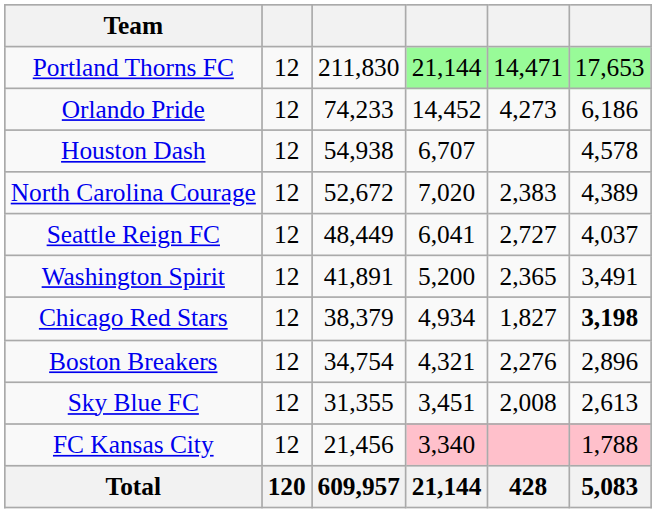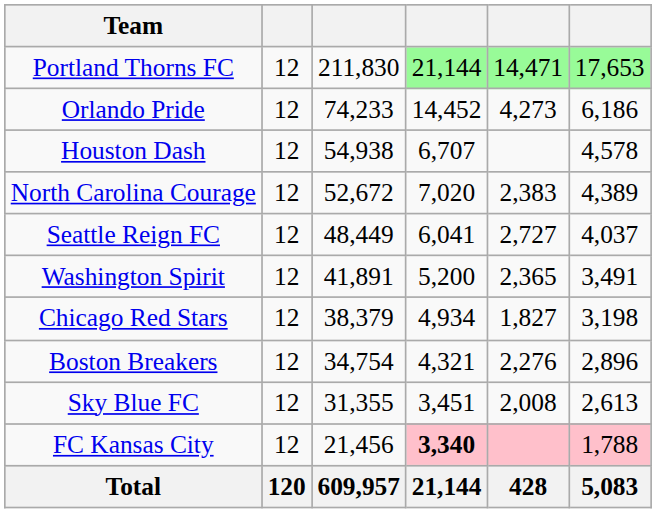(610, 318) bold -> (610, 318) normal
(447, 444) normal -> (447, 444) bold
